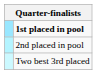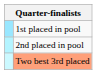(50, 29) bold -> (48, 29) normal
(53, 62) no background -> (53, 62) lightsalmon background
